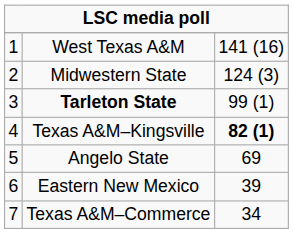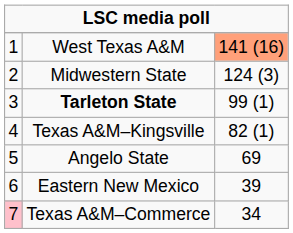(251, 46) no background -> (251, 46) lightsalmon background
(251, 130) bold -> (251, 130) normal
(14, 214) no background -> (14, 214) pink background
